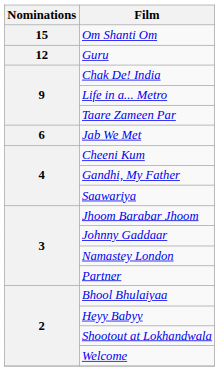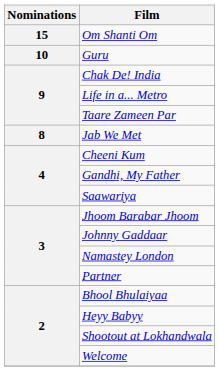(42, 55) 12 -> (42, 55) 10
(42, 135) 6 -> (42, 135) 8
